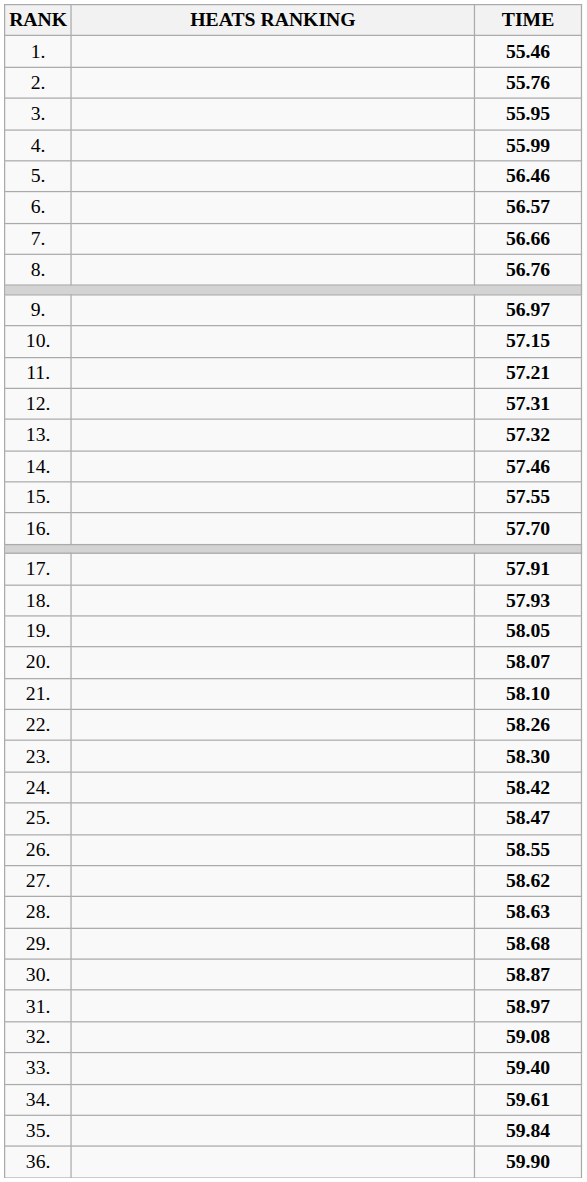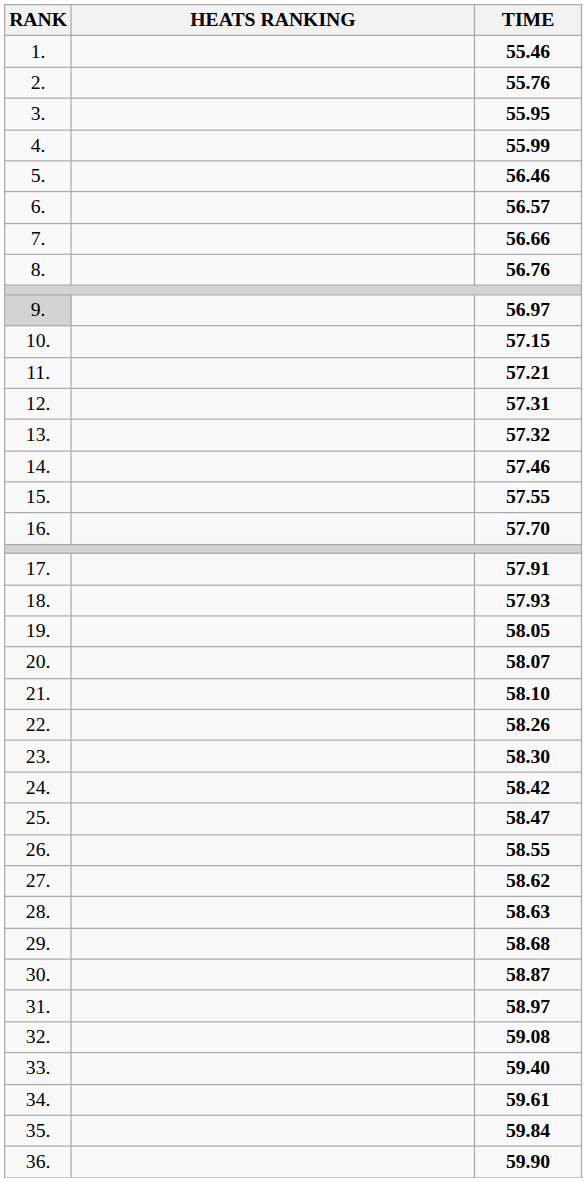(38, 310) no background -> (38, 310) lightgrey background
